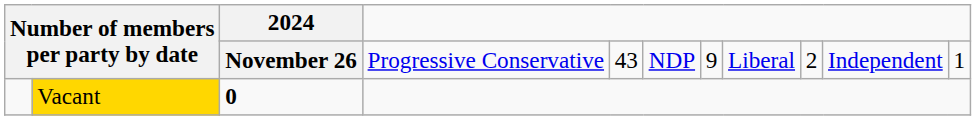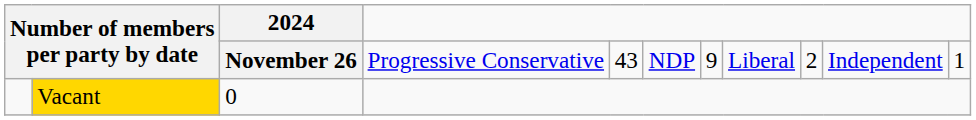(231, 96) bold -> (231, 96) normal
